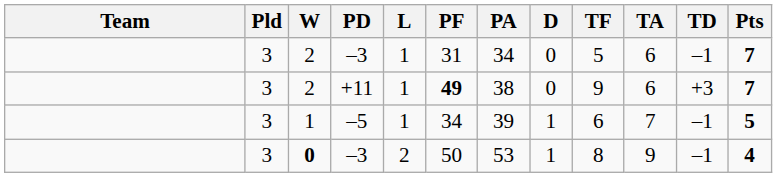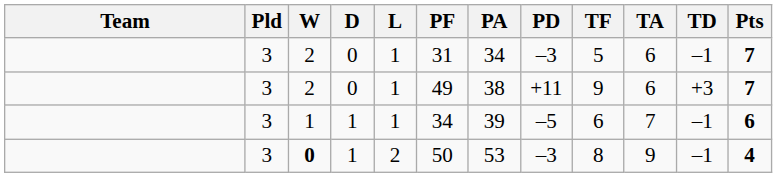columns swapped: (551, 21) <-> (357, 21)
(452, 88) bold -> (442, 88) normal
(750, 121) 5 -> (750, 121) 6
